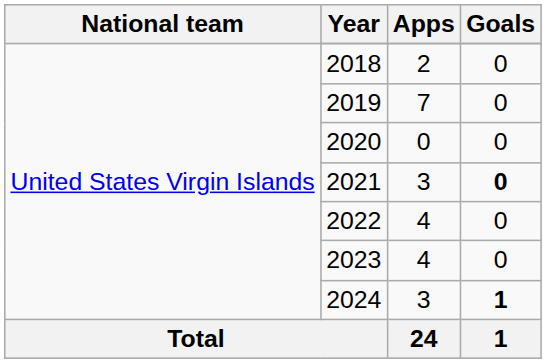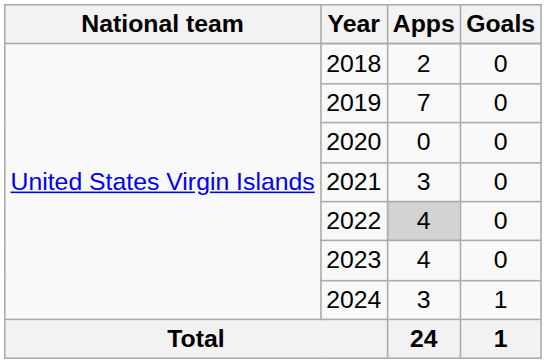(501, 181) bold -> (501, 181) normal
(424, 220) no background -> (424, 220) lightgrey background
(501, 299) bold -> (501, 299) normal
